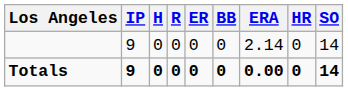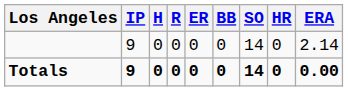columns swapped: (329, 18) <-> (264, 18)
